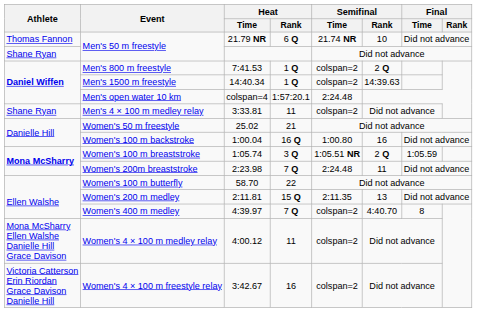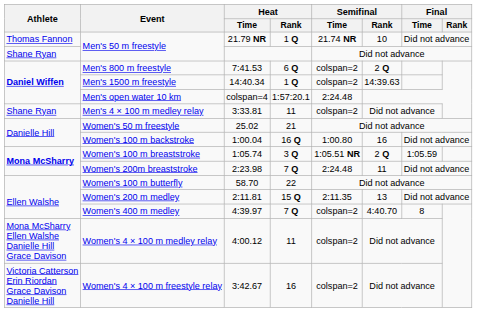(291, 40) 6 Q -> (291, 40) 1 Q
(291, 68) 1 Q -> (291, 68) 6 Q
